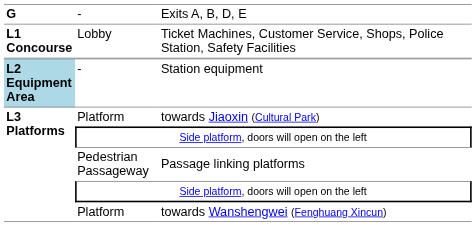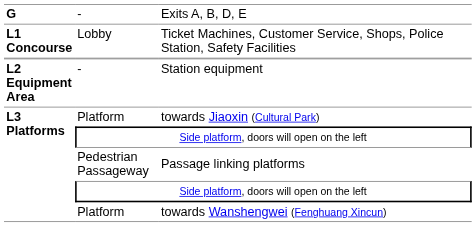(39, 83) lightblue background -> (39, 83) no background
